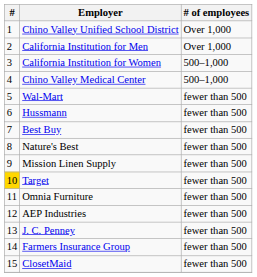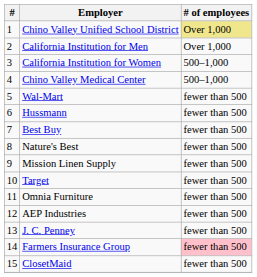(207, 29) no background -> (207, 29) khaki background
(12, 180) gold background -> (12, 180) no background
(215, 247) no background -> (215, 247) pink background
